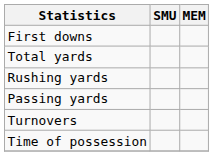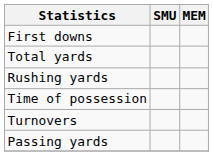rows swapped: (58, 99) <-> (77, 141)
